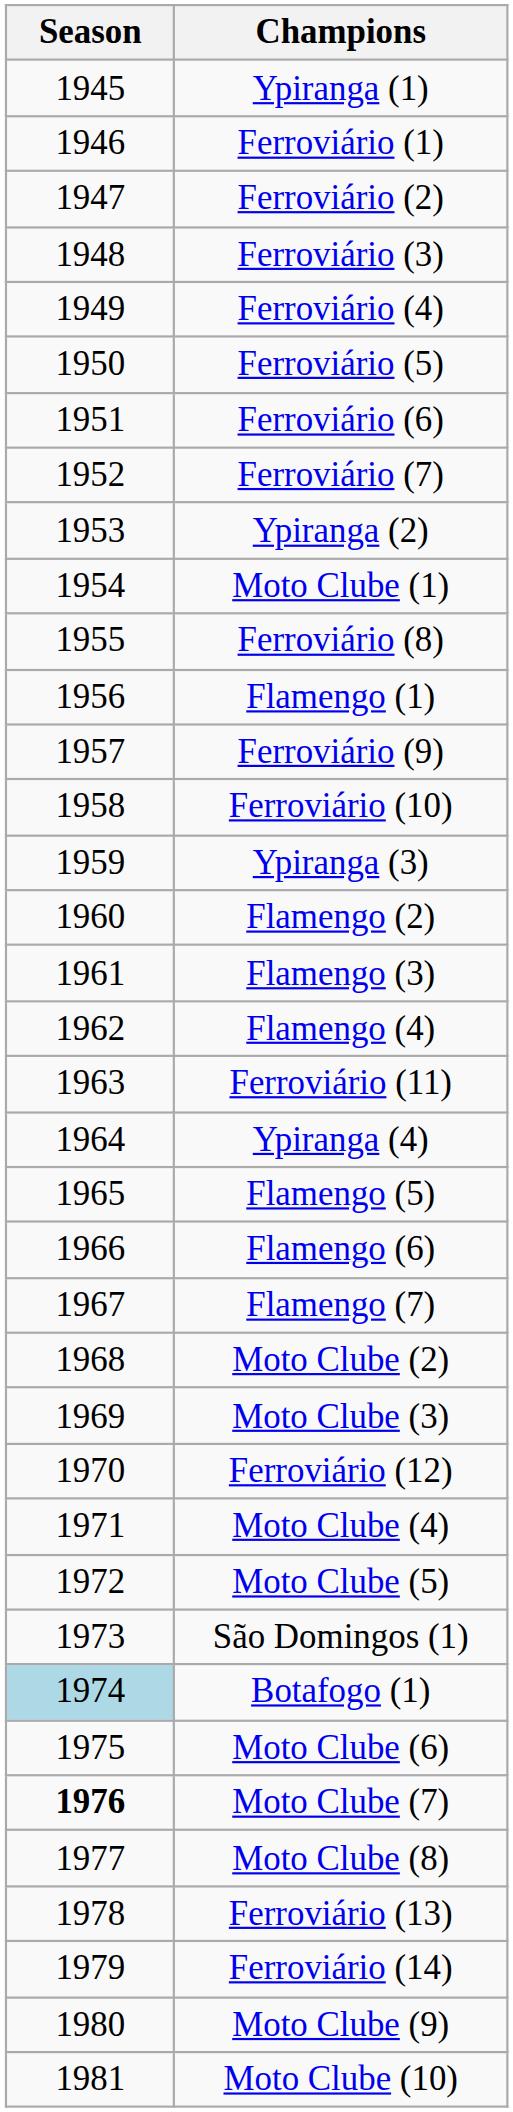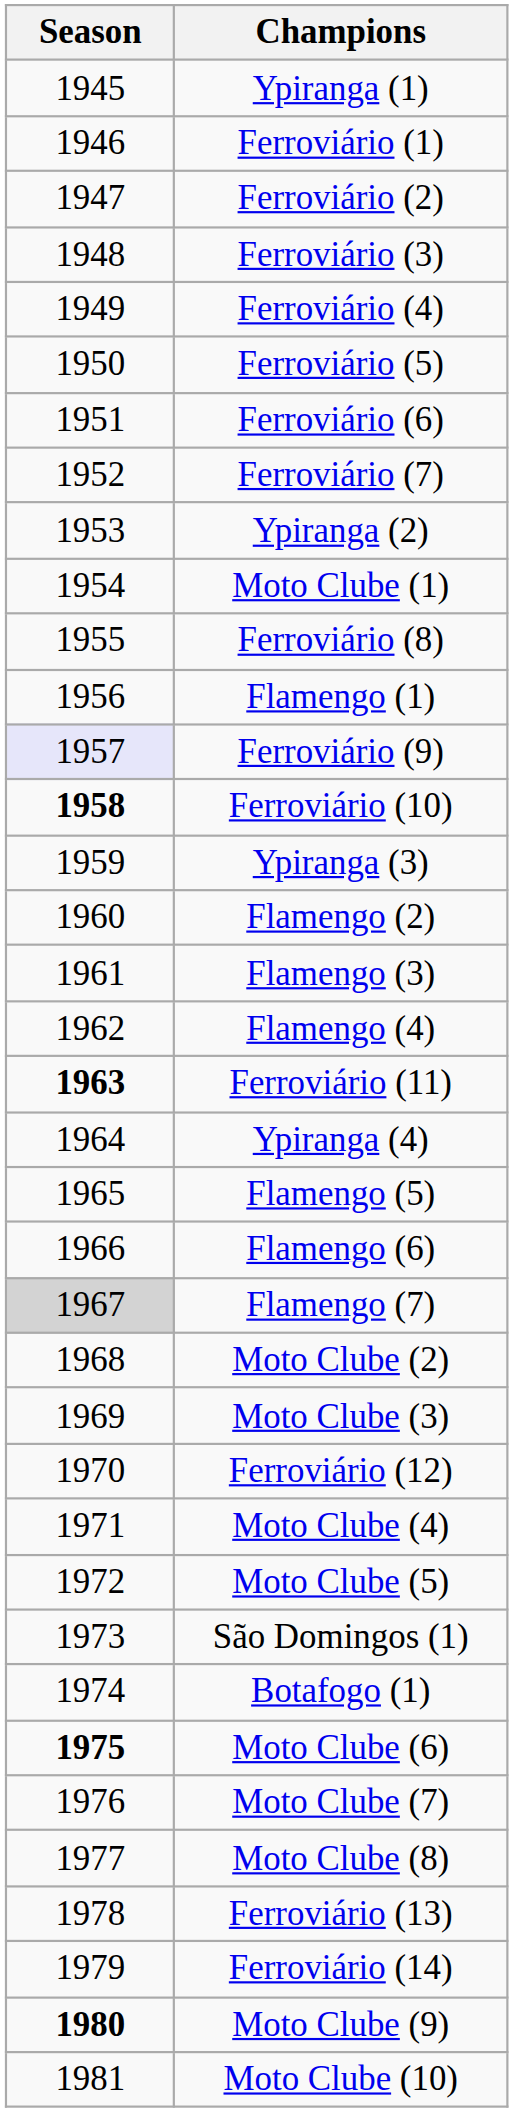(90, 751) no background -> (90, 751) lavender background
(90, 806) normal -> (90, 806) bold
(90, 1083) normal -> (90, 1083) bold
(90, 1304) no background -> (90, 1304) lightgrey background
(90, 1691) lightblue background -> (90, 1691) no background
(90, 1747) normal -> (90, 1747) bold
(90, 1802) bold -> (90, 1802) normal
(90, 2023) normal -> (90, 2023) bold
